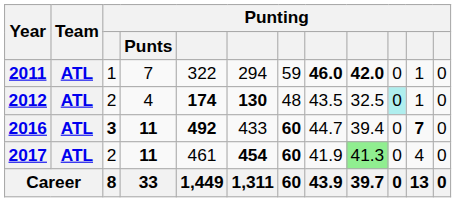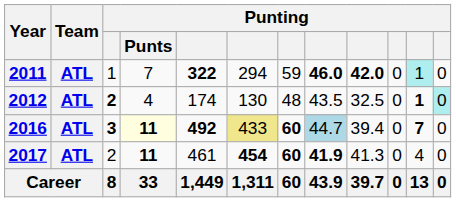(202, 73) normal -> (202, 73) bold
(419, 73) no background -> (419, 73) paleturquoise background
(112, 100) normal -> (112, 100) bold
(202, 100) bold -> (202, 100) normal
(253, 100) bold -> (253, 100) normal
(397, 100) paleturquoise background -> (397, 100) no background
(419, 100) normal -> (419, 100) bold
(442, 100) no background -> (442, 100) paleturquoise background
(148, 127) no background -> (148, 127) lightyellow background
(253, 127) no background -> (253, 127) khaki background
(326, 127) no background -> (326, 127) lightblue background
(326, 155) normal -> (326, 155) bold
(367, 155) lightgreen background -> (367, 155) no background
